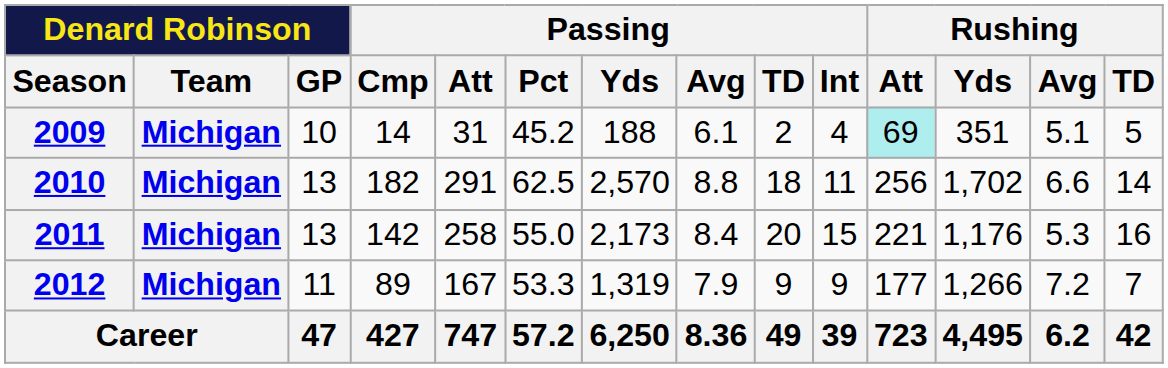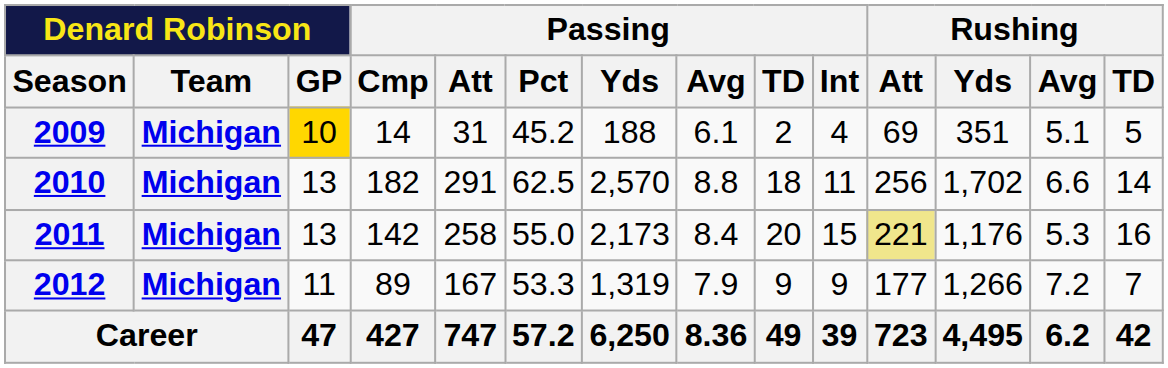(319, 132) no background -> (319, 132) gold background
(901, 132) paleturquoise background -> (901, 132) no background
(901, 234) no background -> (901, 234) khaki background
